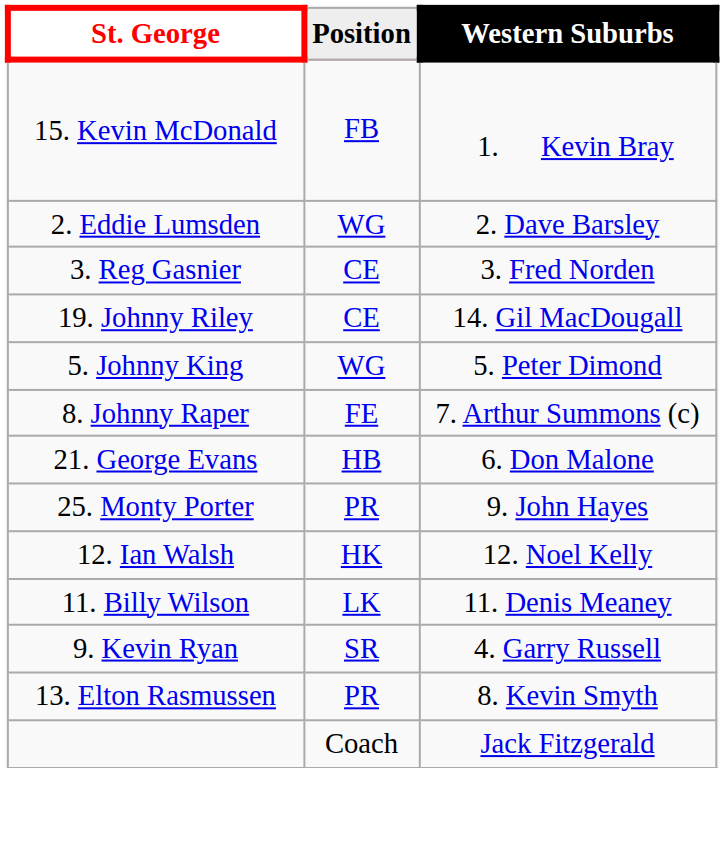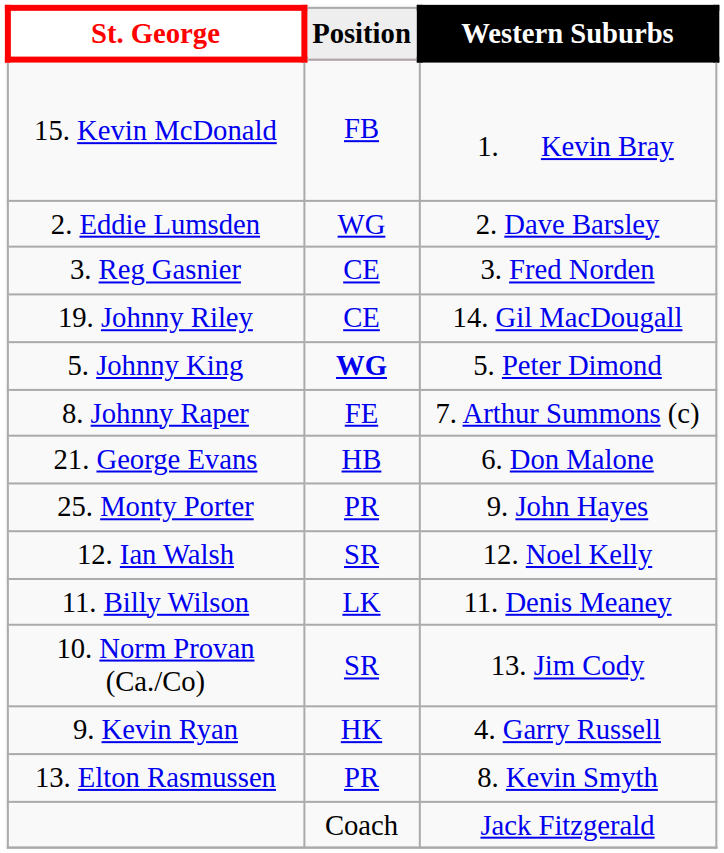(361, 365) normal -> (361, 365) bold
(361, 554) HK -> (361, 554) SR
+ row: (155, 665)
(361, 648) SR -> (361, 729) HK
